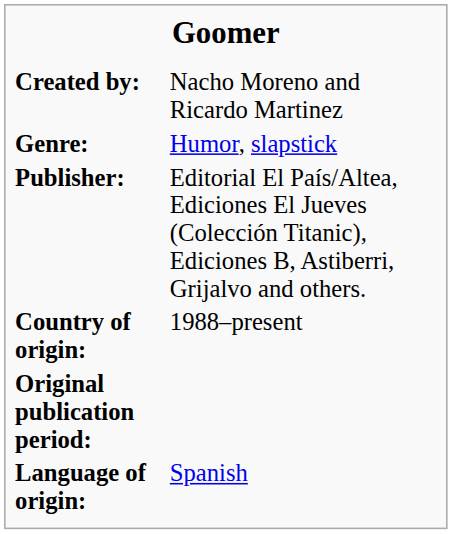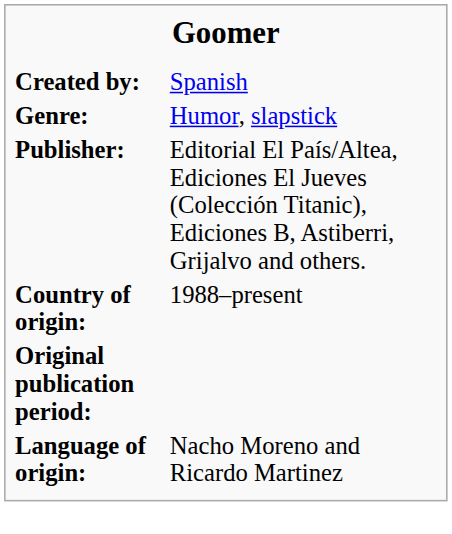(265, 96) Nacho Moreno and Ricardo Martinez -> (209, 82) Spanish
(209, 473) Spanish -> (265, 459) Nacho Moreno and Ricardo Martinez
